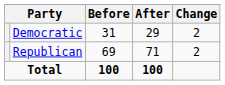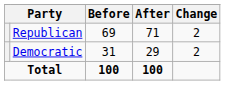rows swapped: (48, 52) <-> (48, 33)
